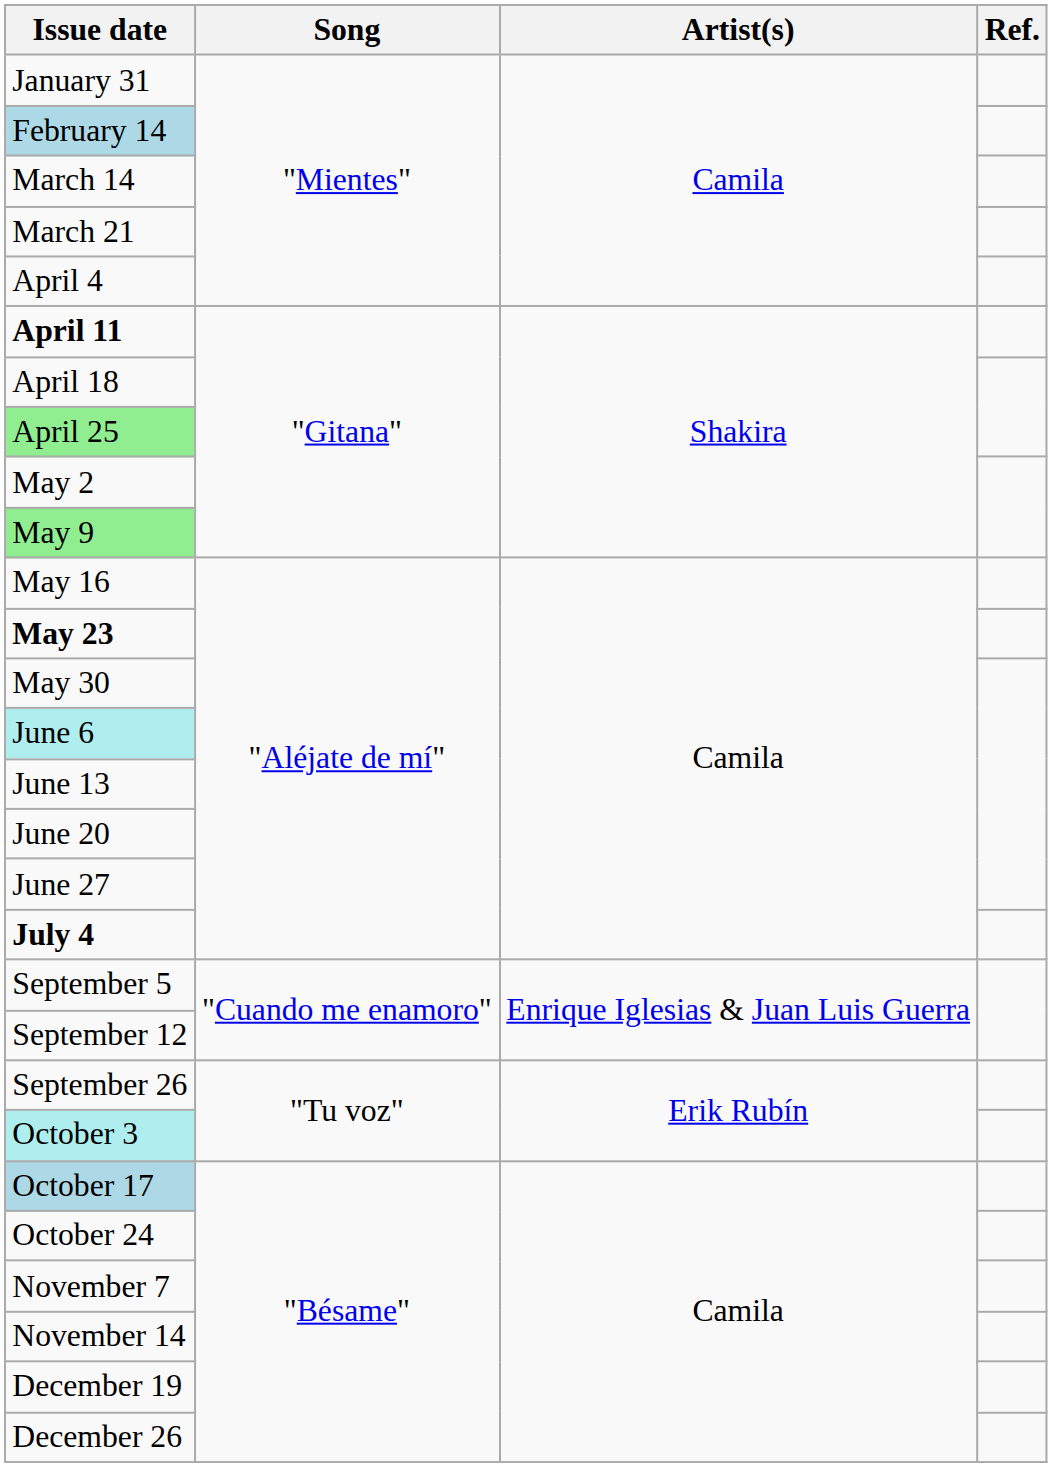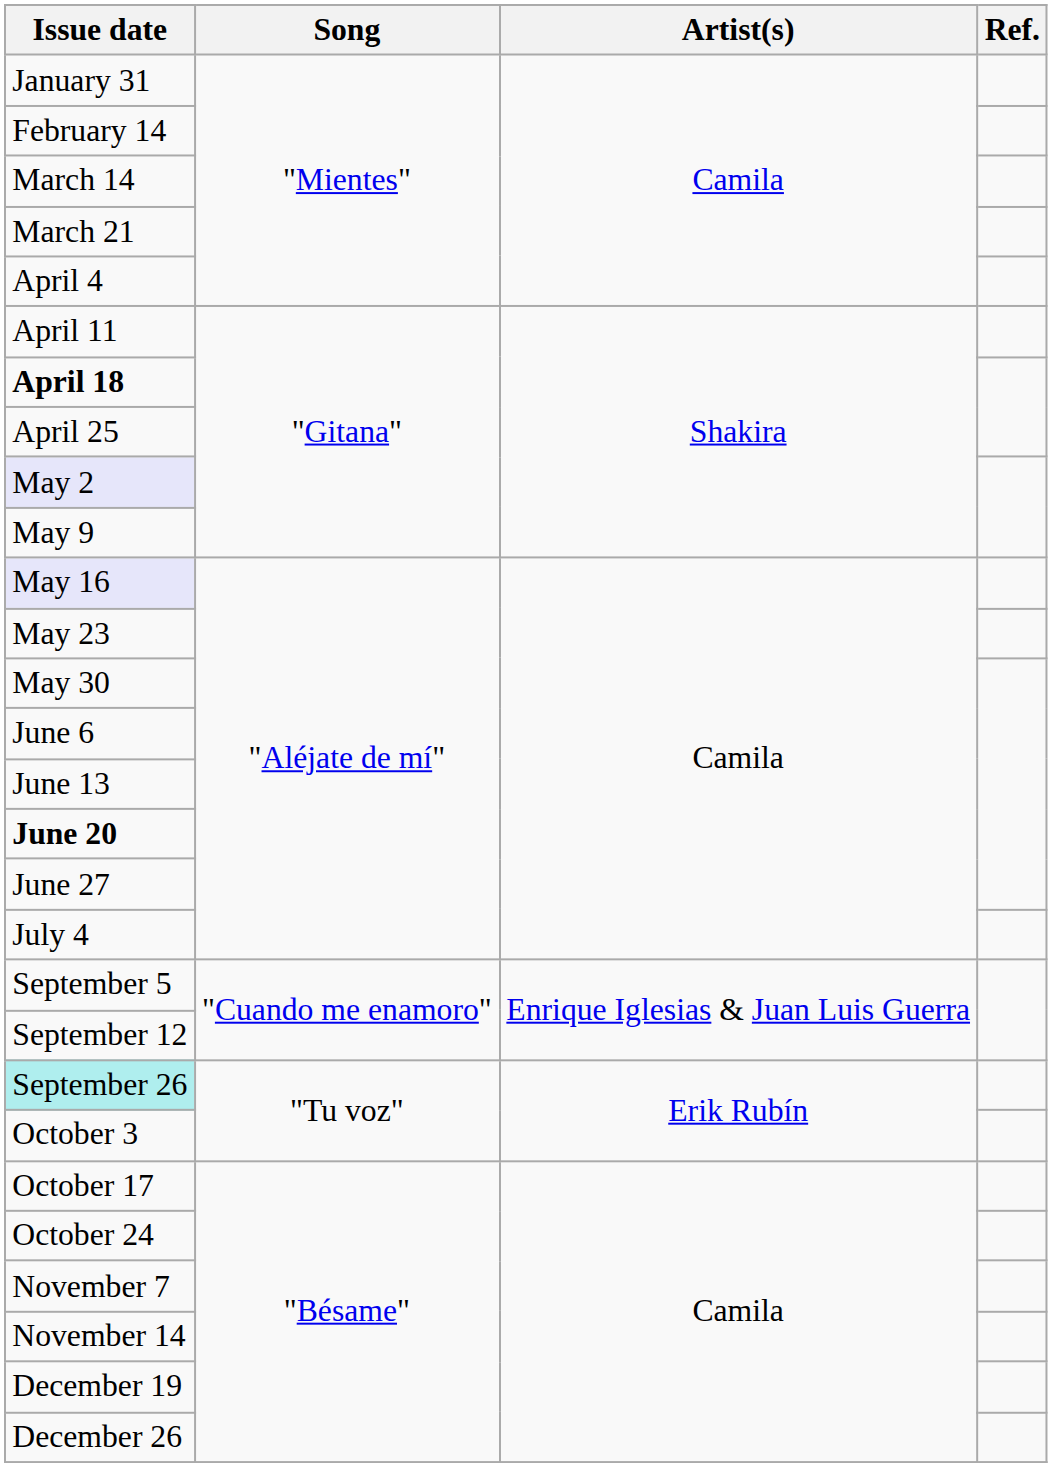(89, 130) lightblue background -> (89, 130) no background
(67, 331) bold -> (65, 331) normal
(66, 381) normal -> (68, 381) bold
(66, 431) lightgreen background -> (66, 431) no background
(53, 481) no background -> (53, 481) lavender background
(53, 532) lightgreen background -> (53, 532) no background
(61, 582) no background -> (61, 582) lavender background
(63, 632) bold -> (61, 632) normal
(53, 733) paleturquoise background -> (53, 733) no background
(61, 833) normal -> (65, 833) bold
(53, 933) bold -> (51, 933) normal
(100, 1084) no background -> (100, 1084) paleturquoise background
(75, 1134) paleturquoise background -> (75, 1134) no background
(83, 1185) lightblue background -> (83, 1185) no background
